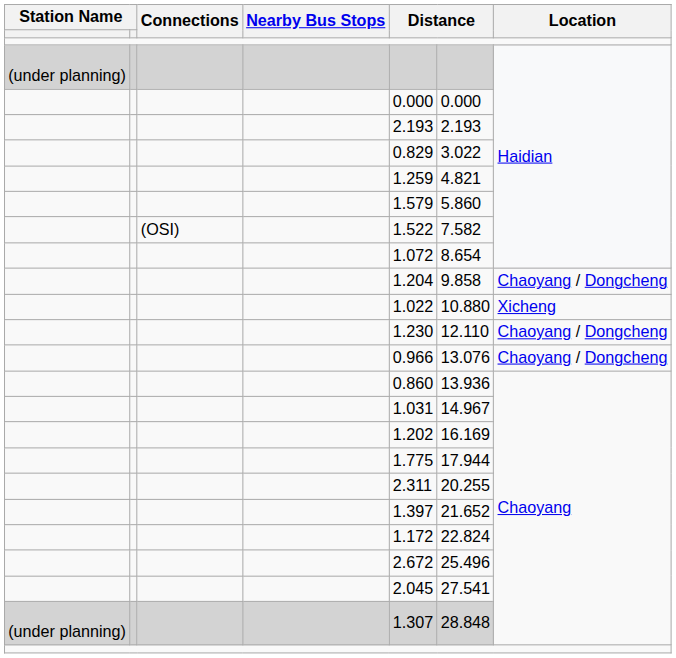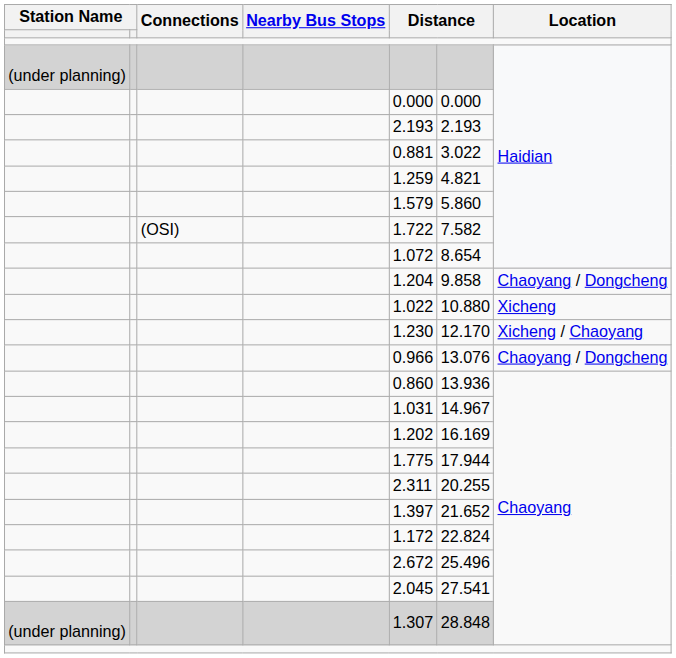(413, 152) 0.829 -> (413, 152) 0.881
(413, 229) 1.522 -> (413, 229) 1.722
(465, 332) 12.110 -> (465, 332) 12.170
(582, 332) Chaoyang / Dongcheng -> (570, 332) Xicheng / Chaoyang
